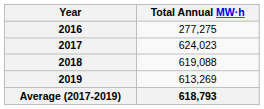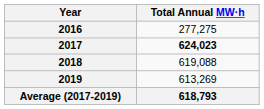(198, 46) normal -> (198, 46) bold
